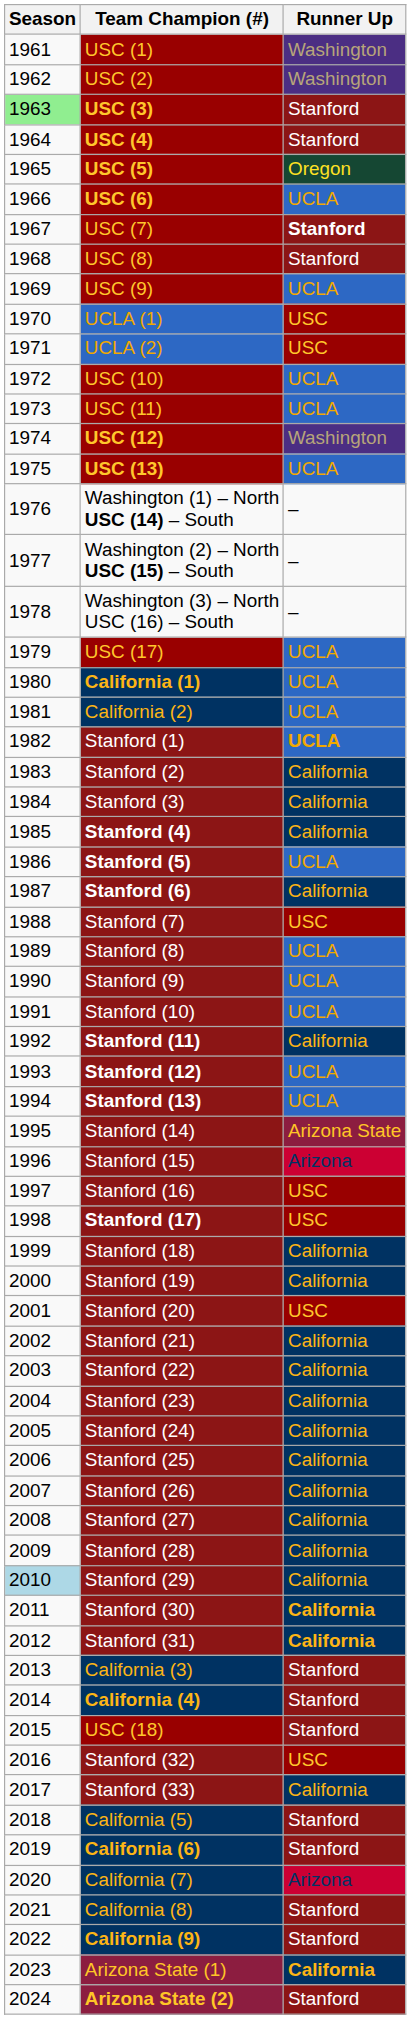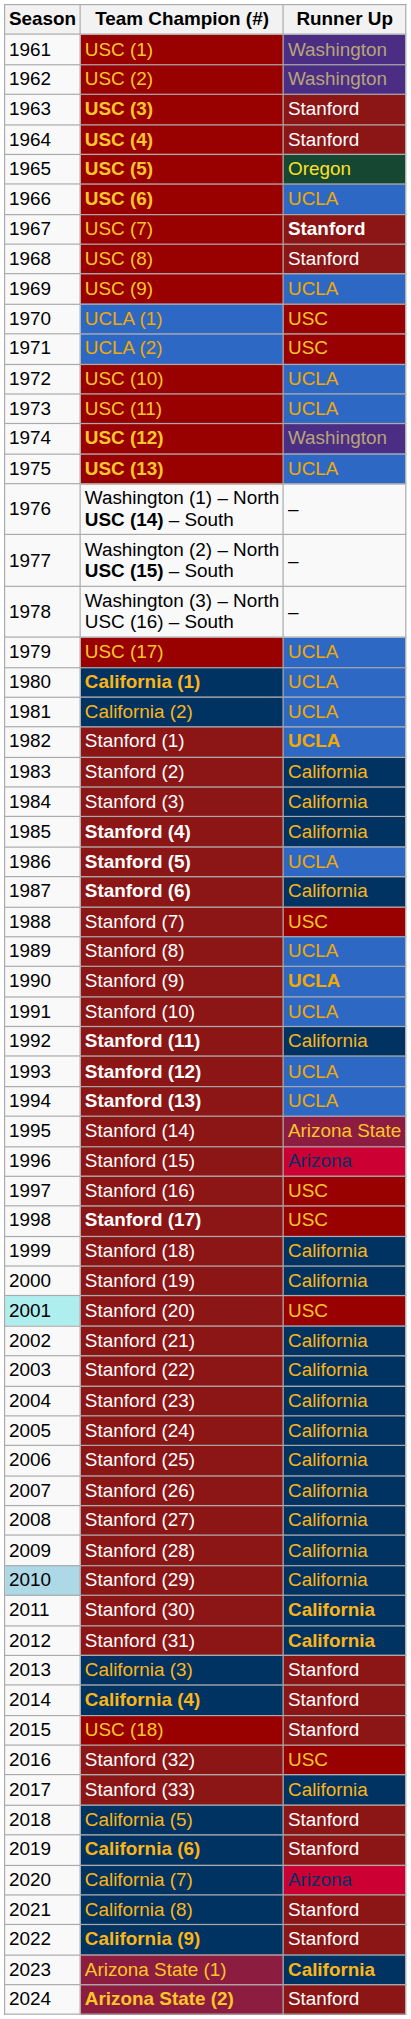(30, 109) lightgreen background -> (30, 109) no background
(313, 981) normal -> (314, 981) bold
(30, 1310) no background -> (30, 1310) paleturquoise background
